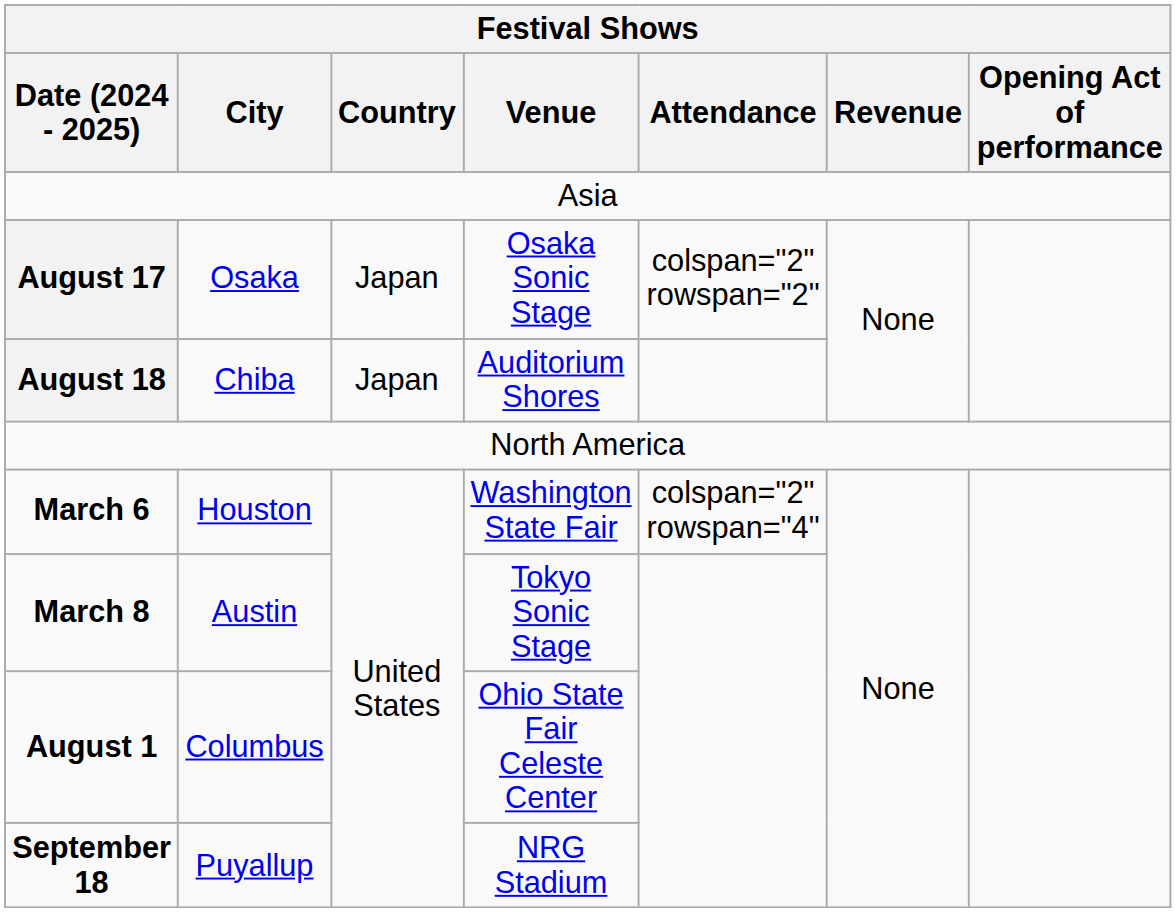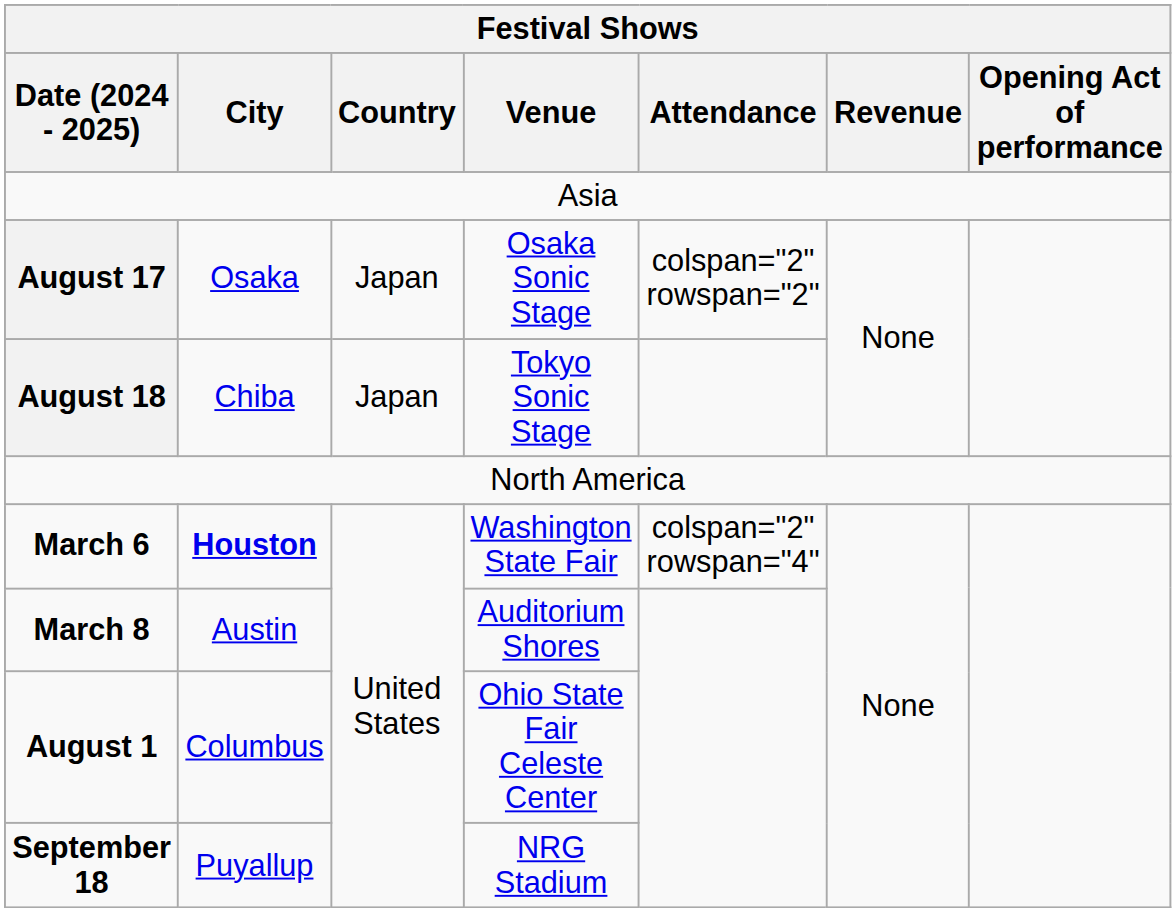(551, 379) Auditorium Shores -> (551, 396) Tokyo Sonic Stage
(255, 511) normal -> (255, 545) bold
(551, 611) Tokyo Sonic Stage -> (551, 629) Auditorium Shores
